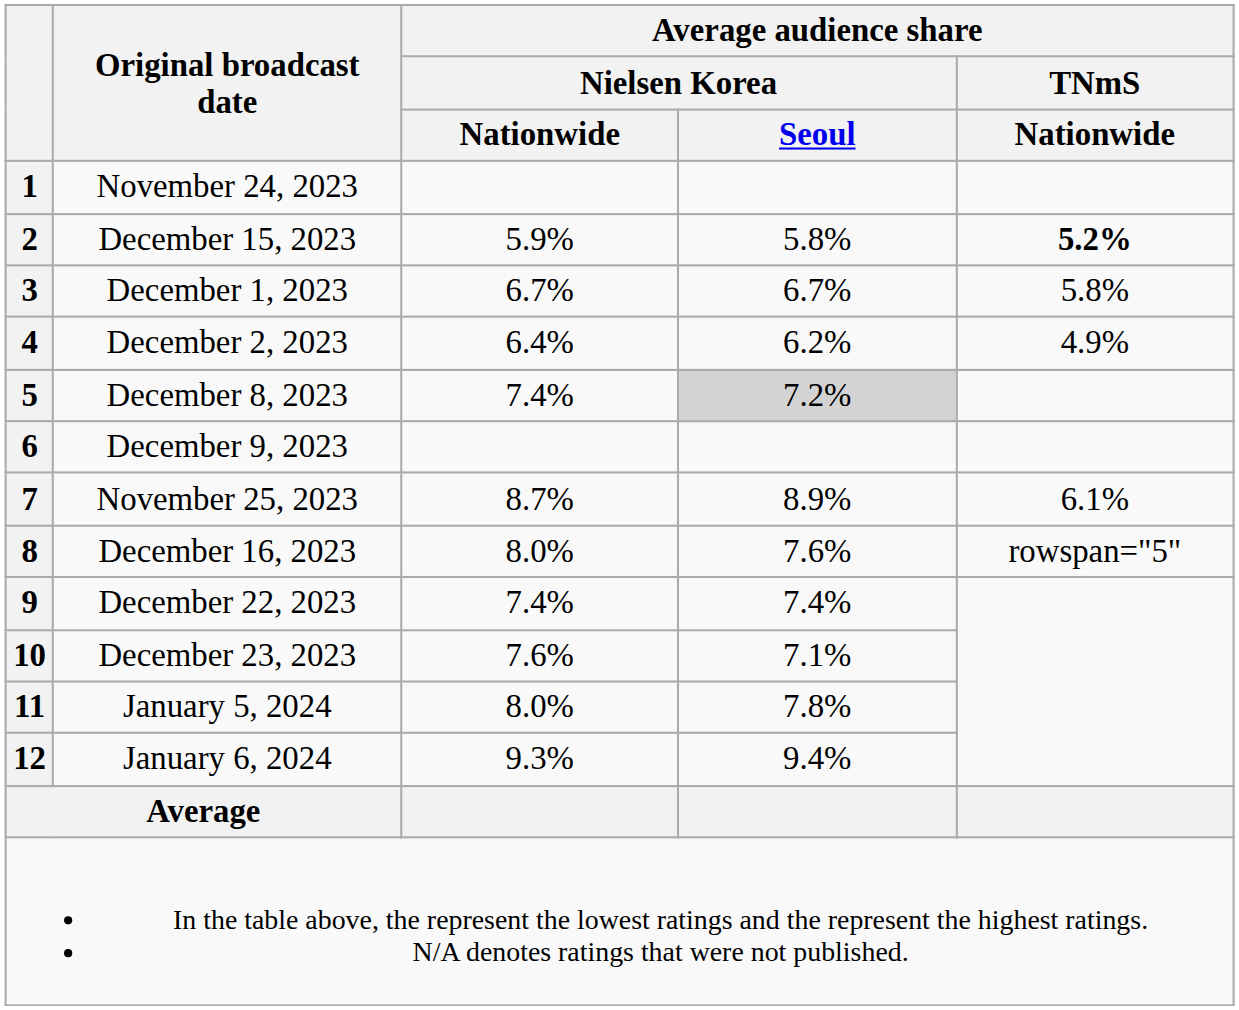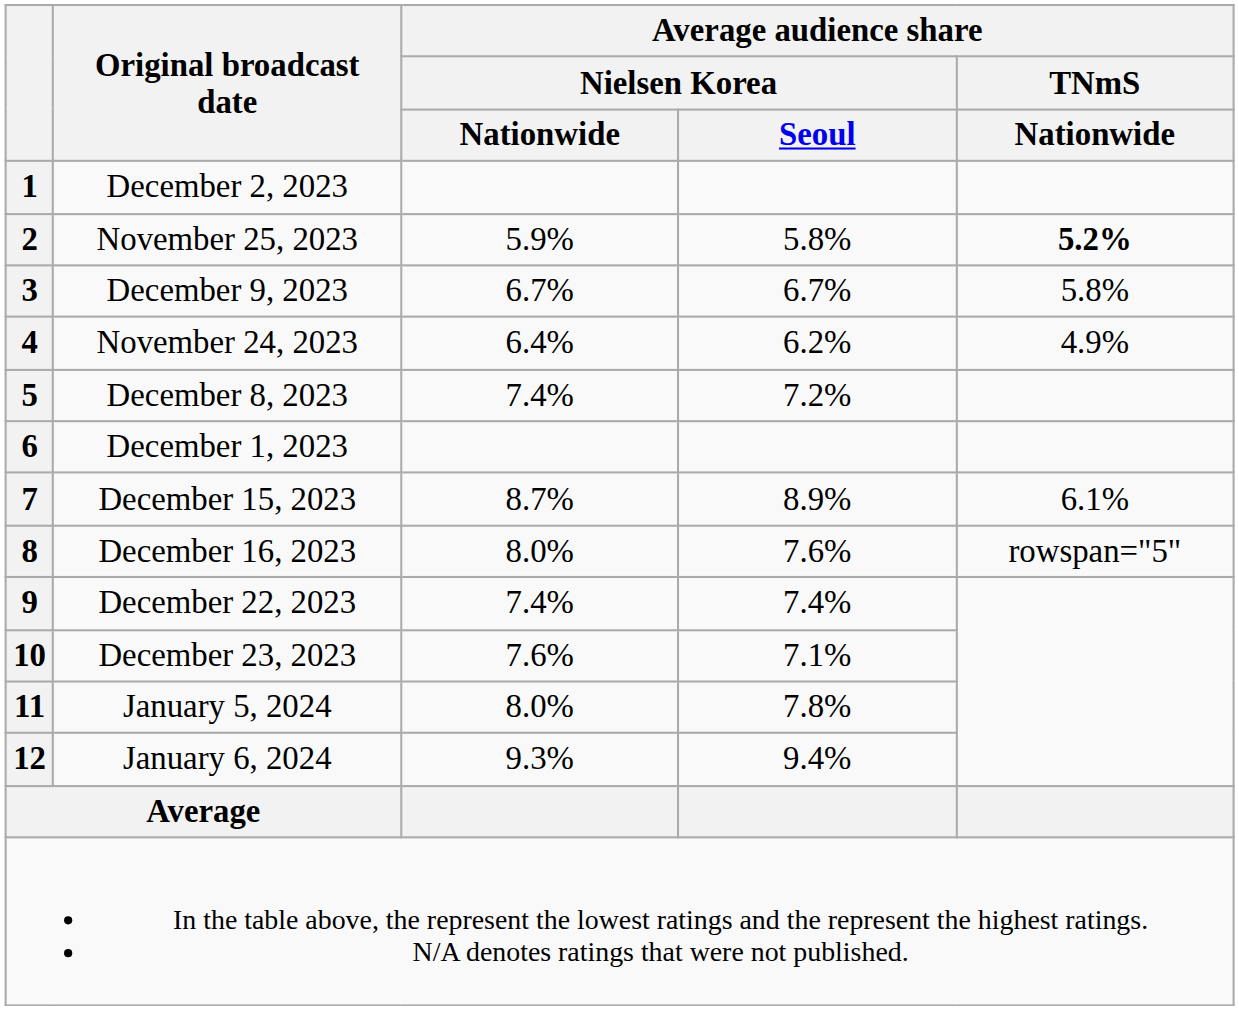(227, 186) November 24, 2023 -> (227, 186) December 2, 2023
(227, 238) December 15, 2023 -> (227, 238) November 25, 2023
(227, 290) December 1, 2023 -> (227, 290) December 9, 2023
(227, 342) December 2, 2023 -> (227, 342) November 24, 2023
(817, 394) lightgrey background -> (817, 394) no background
(227, 446) December 9, 2023 -> (227, 446) December 1, 2023
(227, 498) November 25, 2023 -> (227, 498) December 15, 2023
